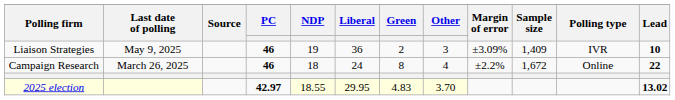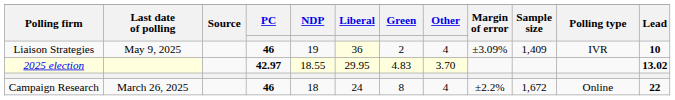(357, 49) no background -> (357, 49) lightyellow background
(446, 49) 3 -> (446, 49) 4
rows swapped: (54, 66) <-> (54, 87)
